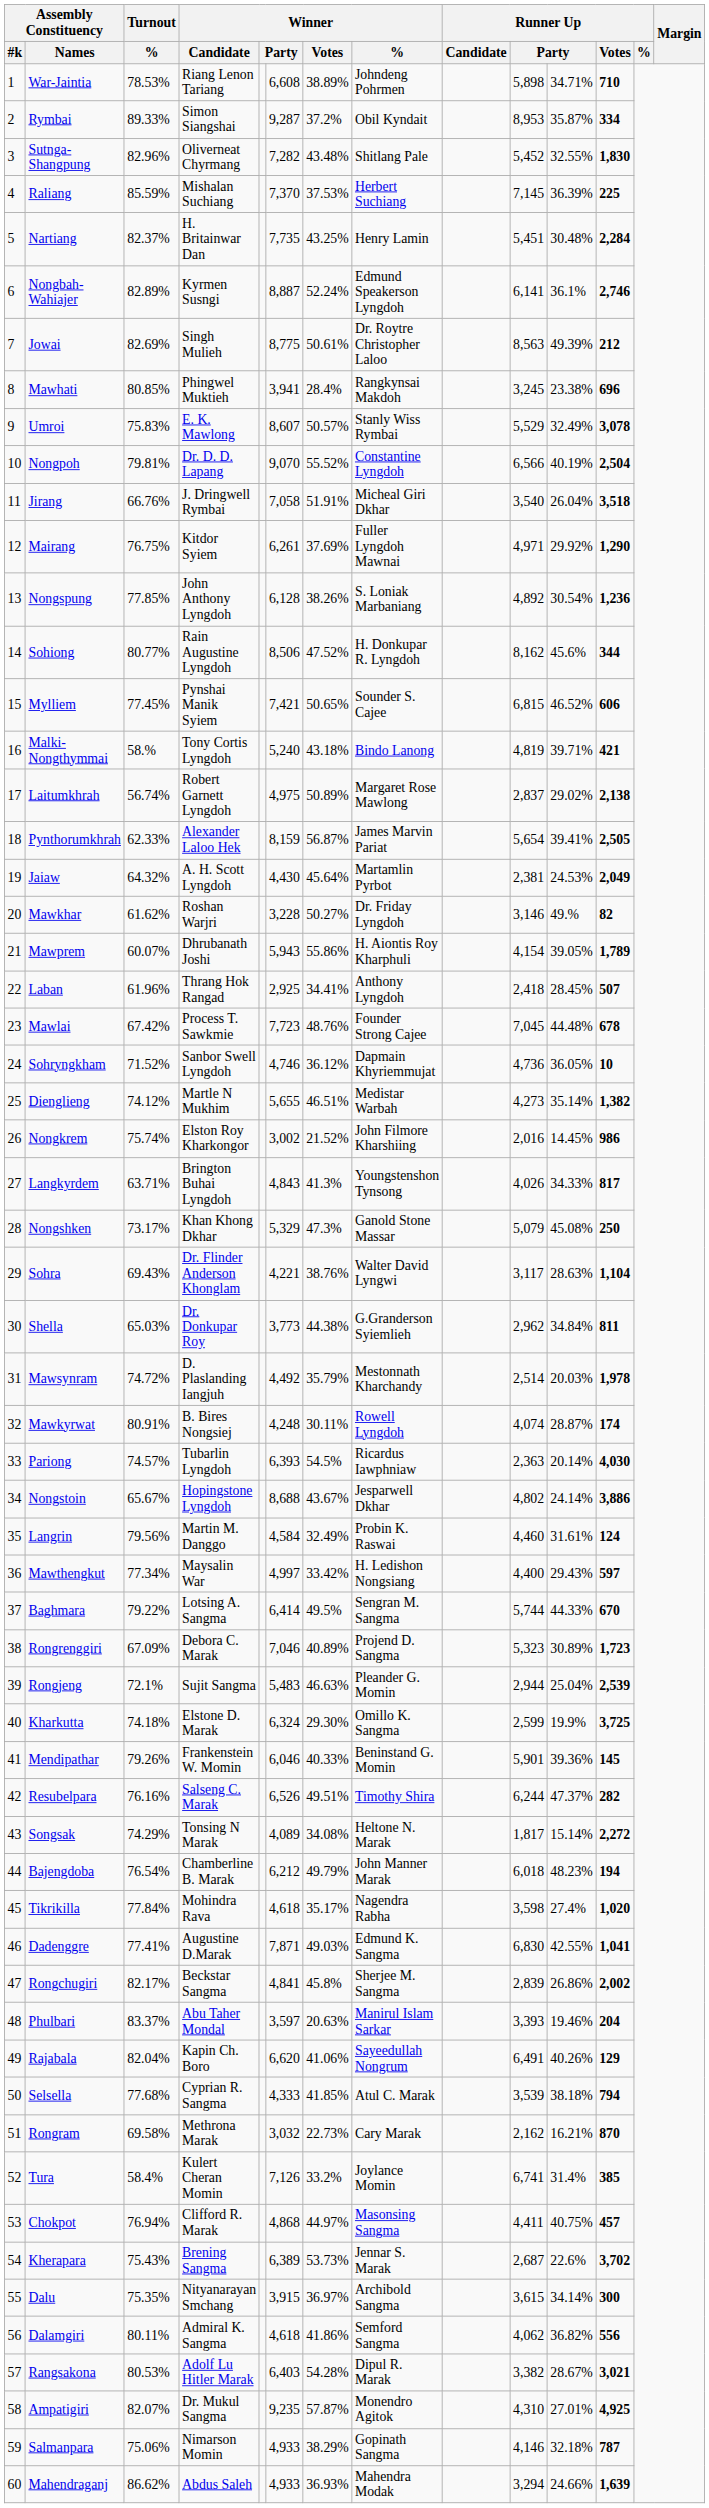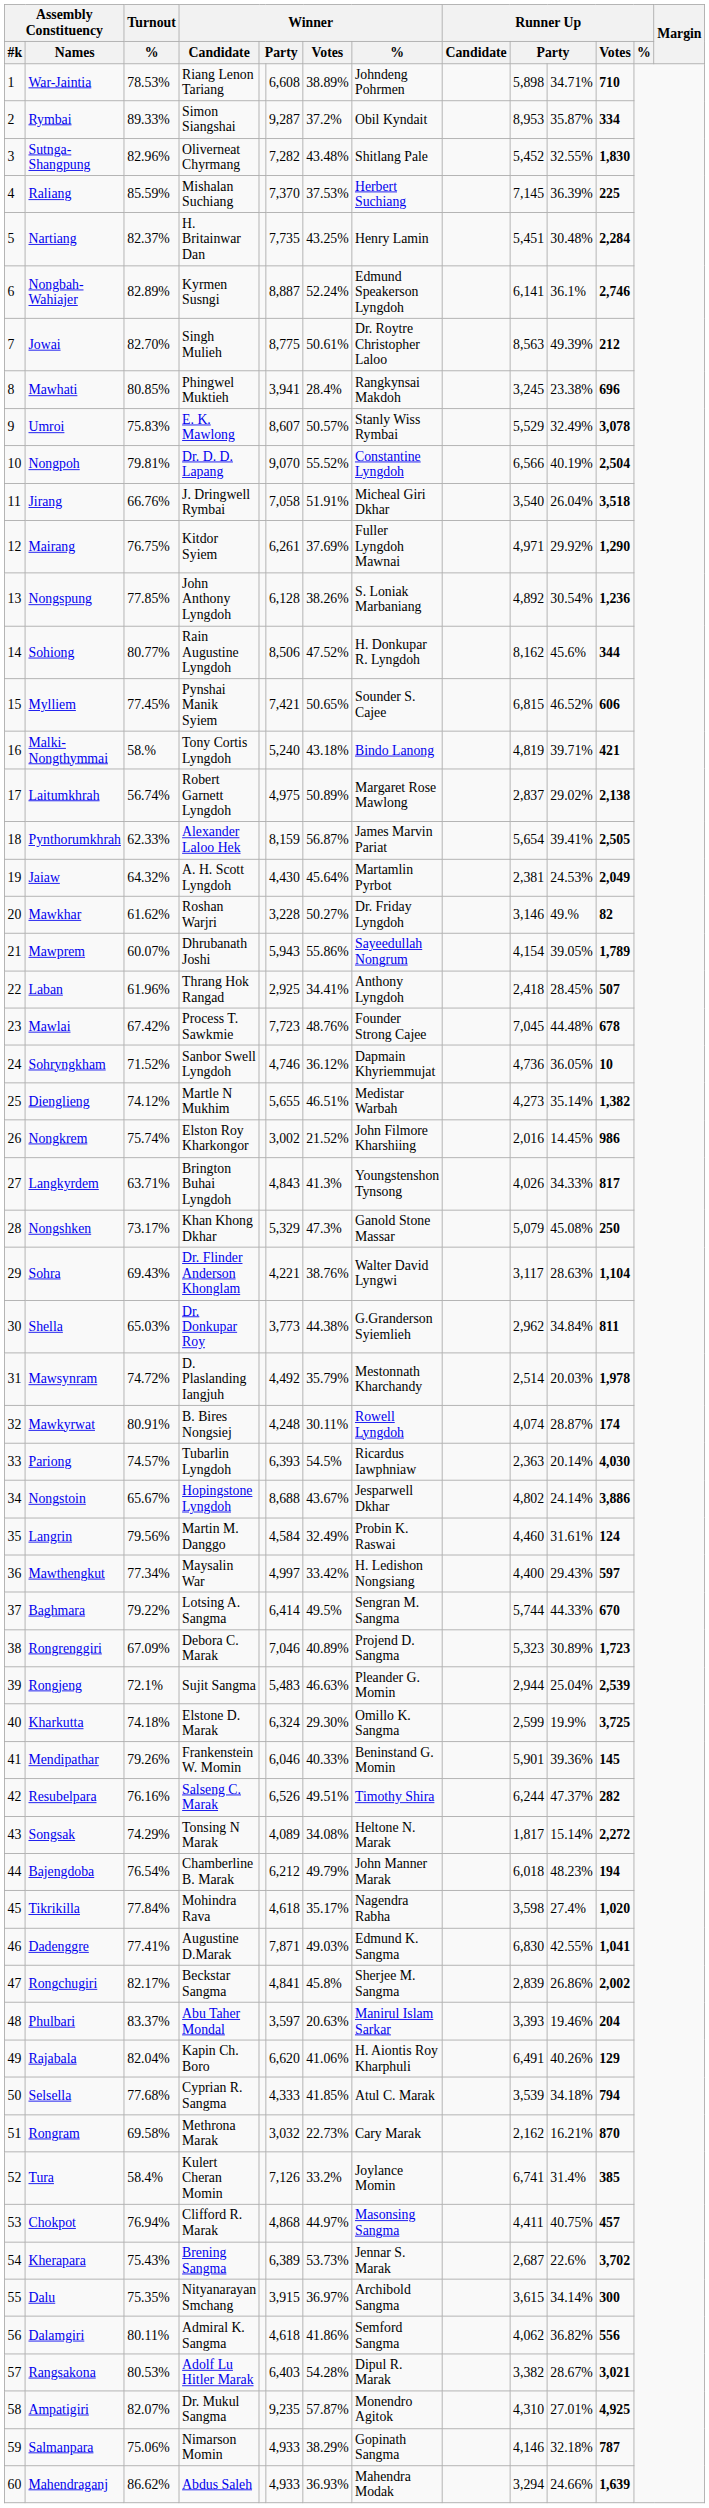(149, 344) 82.69% -> (149, 344) 82.70%
(396, 952) H. Aiontis Roy Kharphuli -> (389, 952) Sayeedullah Nongrum
(389, 2058) Sayeedullah Nongrum -> (396, 2058) H. Aiontis Roy Kharphuli
(572, 2095) 38.18% -> (572, 2095) 34.18%
